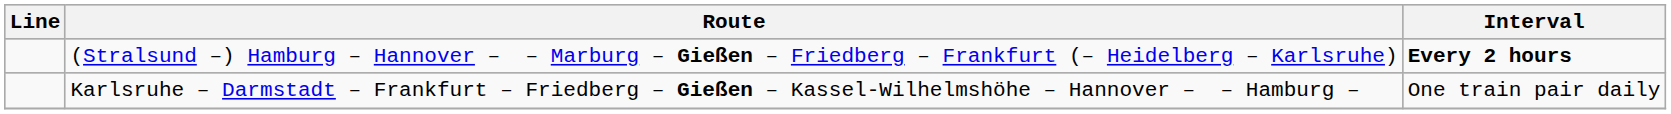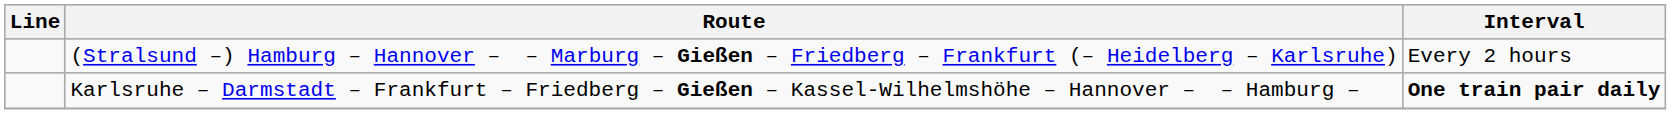(1490, 56) bold -> (1490, 56) normal
(1534, 91) normal -> (1534, 91) bold
